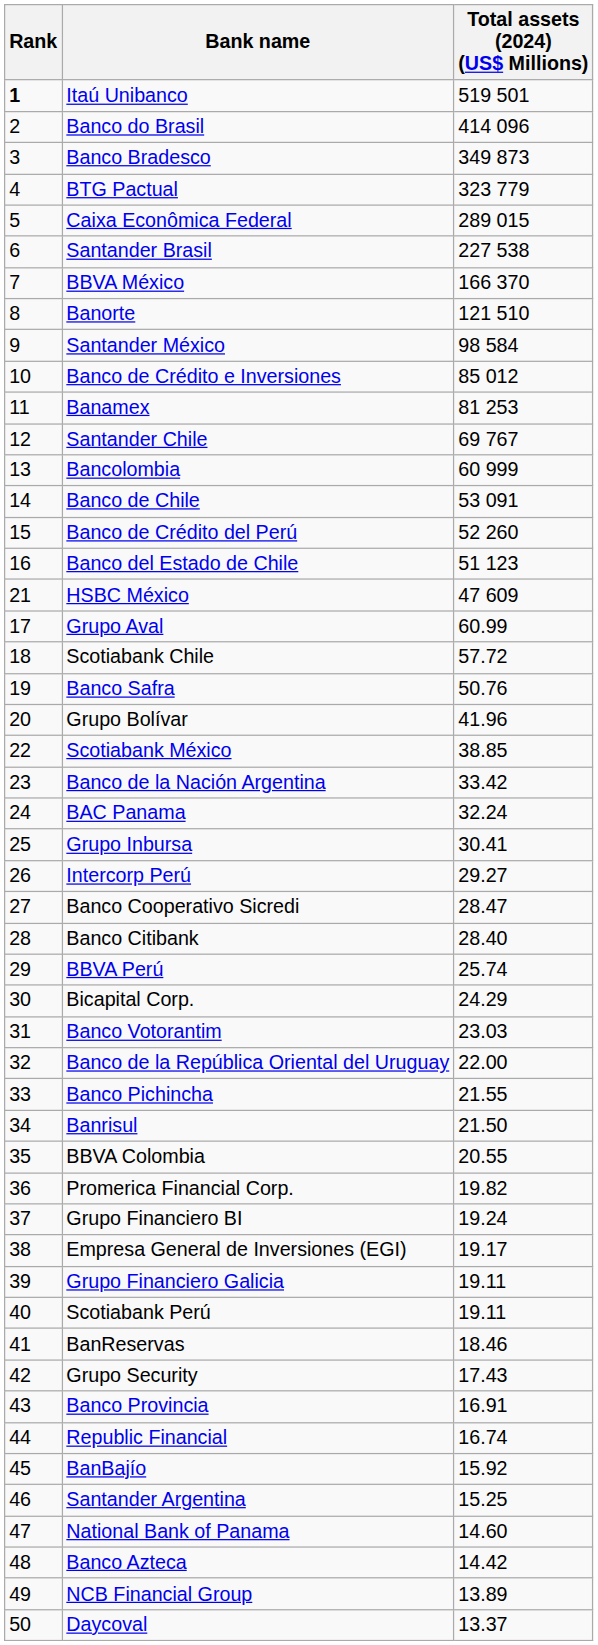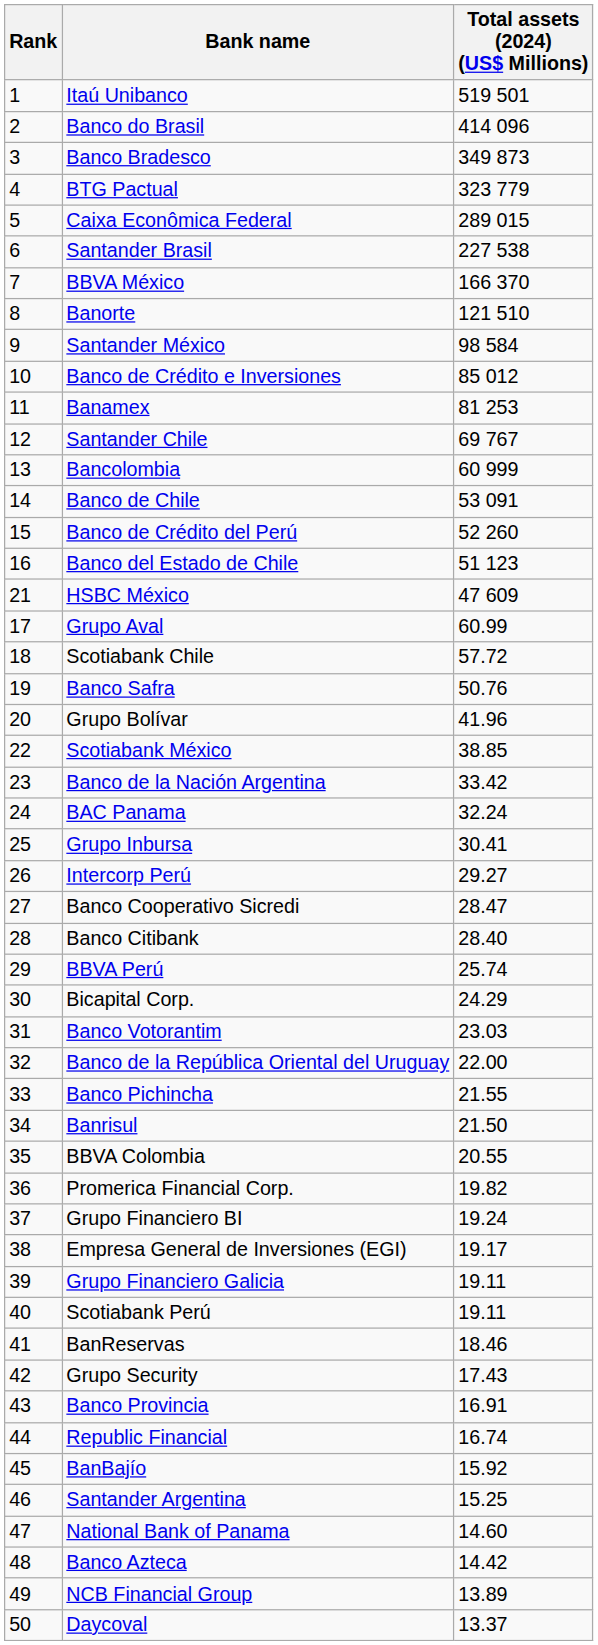(15, 95) bold -> (15, 95) normal
